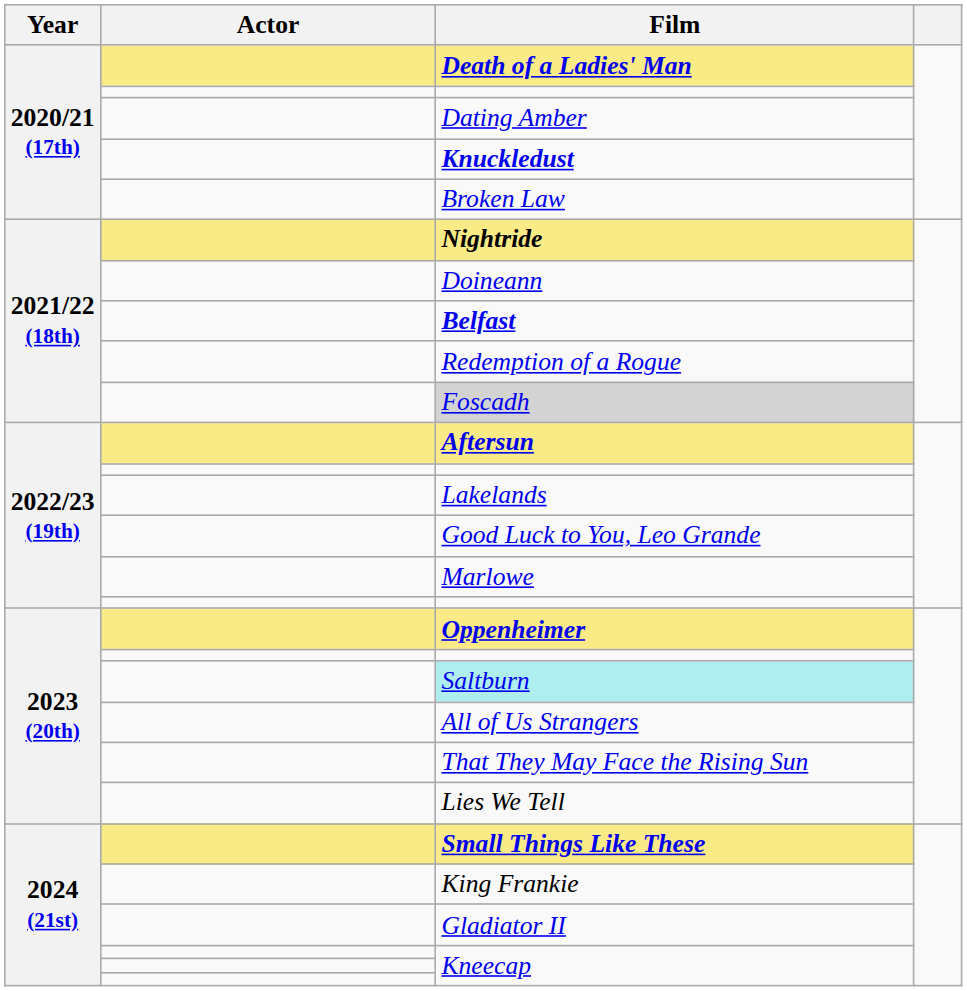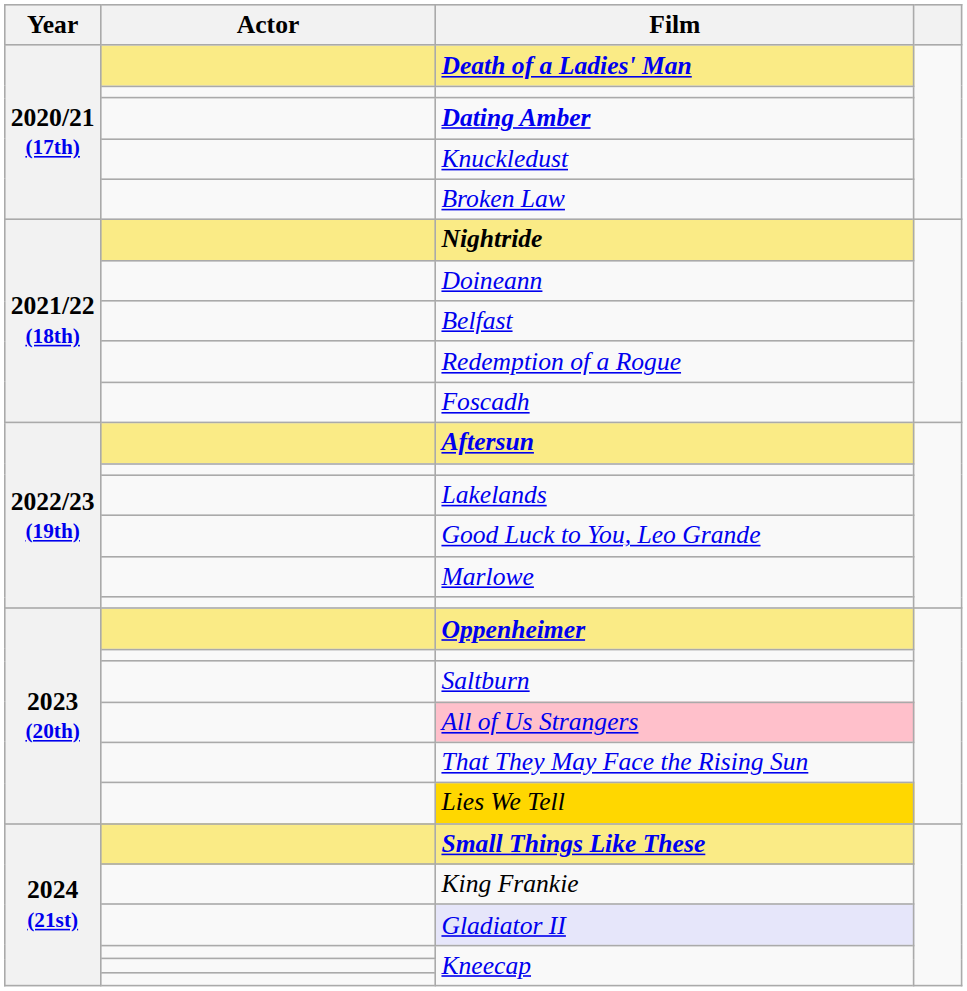(514, 117) normal -> (516, 117) bold
(508, 158) bold -> (505, 158) normal
(478, 320) bold -> (477, 320) normal
(486, 402) lightgrey background -> (486, 402) no background
(486, 681) paleturquoise background -> (486, 681) no background
(540, 721) no background -> (540, 721) pink background
(503, 802) no background -> (503, 802) gold background
(504, 924) no background -> (504, 924) lavender background
